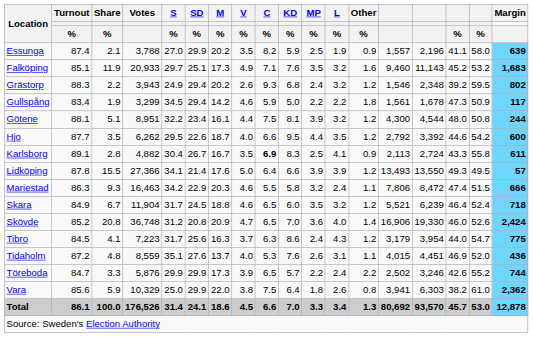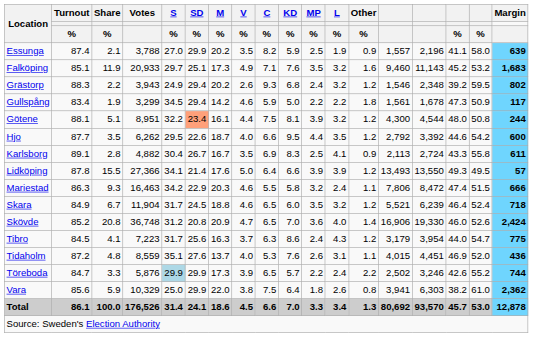(197, 119) no background -> (197, 119) lightsalmon background
(270, 154) bold -> (270, 154) normal
(174, 273) no background -> (174, 273) lightblue background
